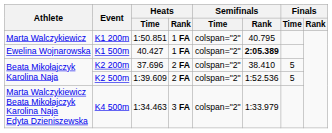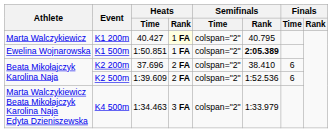(150, 38) 1:50.851 -> (150, 38) 40.427
(181, 38) no background -> (181, 38) lightyellow background
(150, 52) 40.427 -> (150, 52) 1:50.851
(292, 65) 5 -> (292, 65) 6
(292, 79) 5 -> (292, 79) 6
